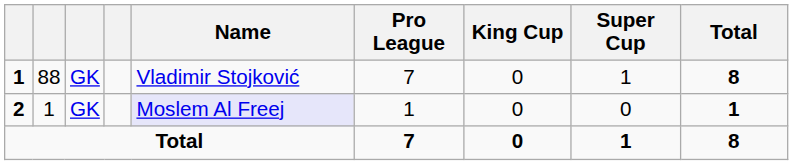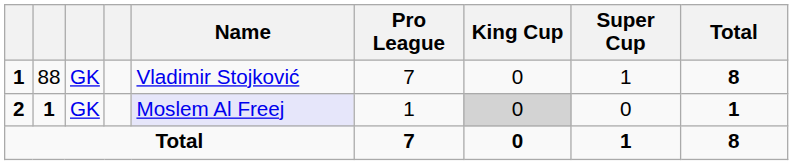(49, 109) normal -> (49, 109) bold
(518, 109) no background -> (518, 109) lightgrey background
